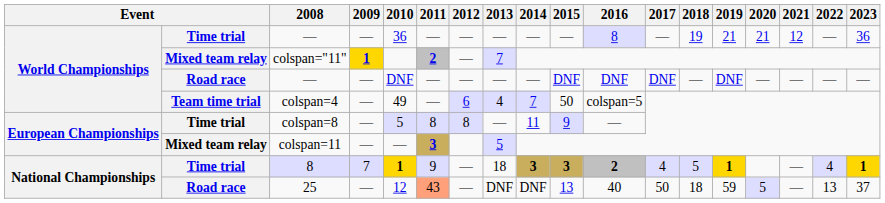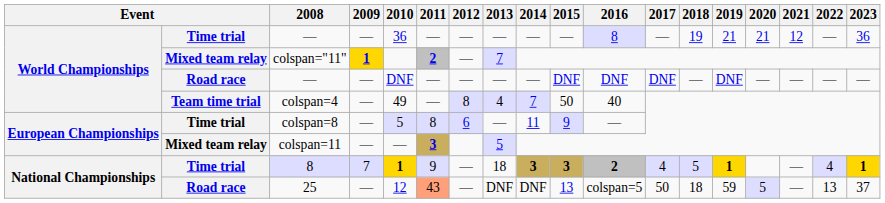(466, 101) 6 -> (466, 101) 8
(614, 101) colspan=5 -> (614, 101) 40
(466, 123) 8 -> (466, 123) 6
(614, 187) 40 -> (614, 187) colspan=5
